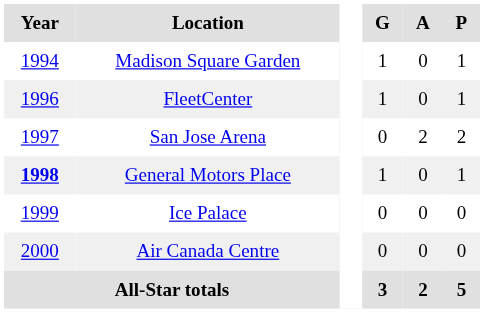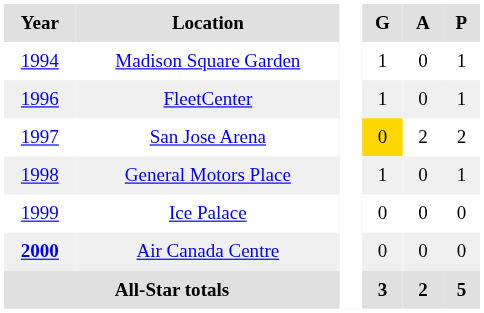(382, 137) no background -> (382, 137) gold background
(40, 175) bold -> (40, 175) normal
(40, 251) normal -> (40, 251) bold
